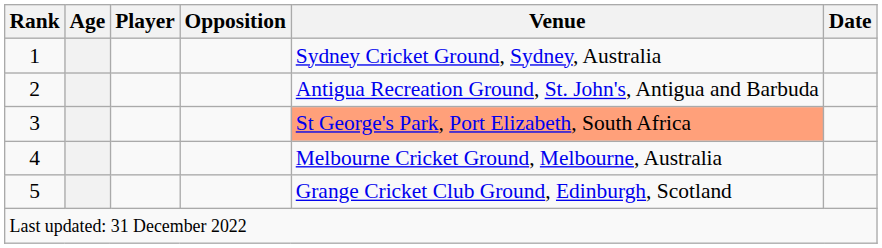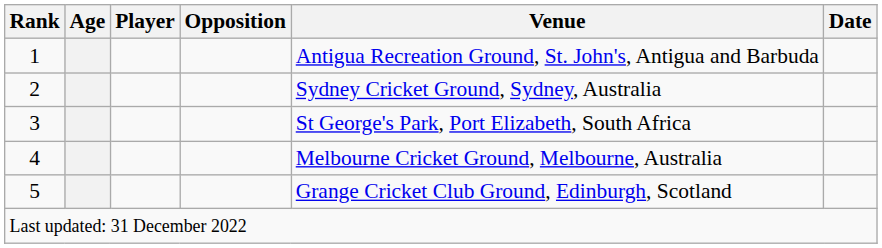(478, 55) Sydney Cricket Ground, Sydney, Australia -> (557, 55) Antigua Recreation Ground, St. John's, Antigua and Barbuda
(557, 89) Antigua Recreation Ground, St. John's, Antigua and Barbuda -> (478, 89) Sydney Cricket Ground, Sydney, Australia
(493, 123) lightsalmon background -> (493, 123) no background
